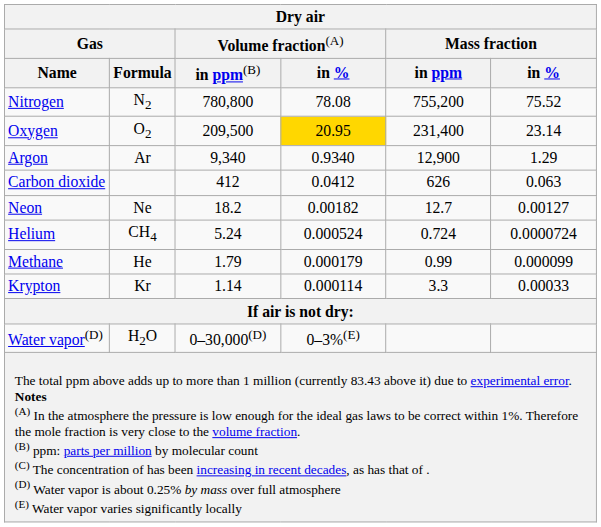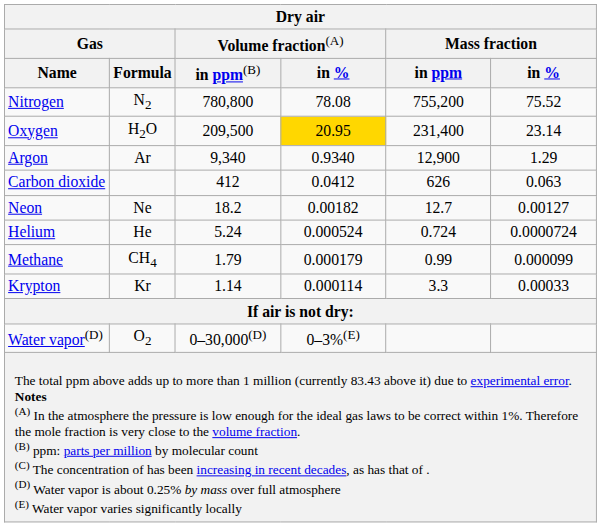(143, 131) O2 -> (143, 131) H2O
(143, 234) CH4 -> (143, 232) He
(143, 261) He -> (143, 259) CH4
(143, 338) H2O -> (143, 338) O2
